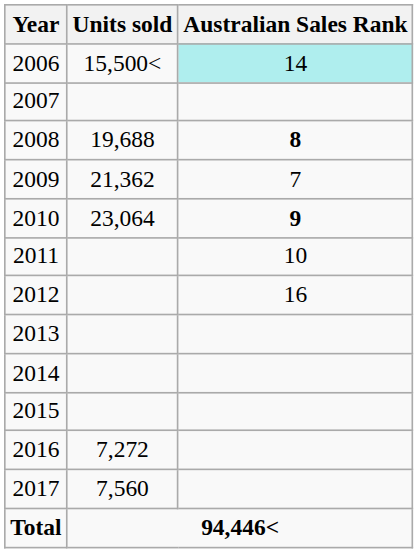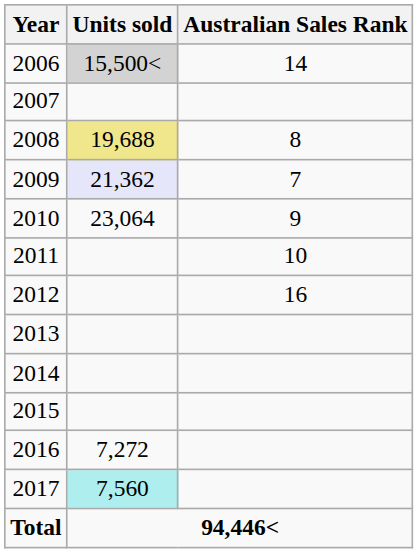(122, 62) no background -> (122, 62) lightgrey background
(295, 62) paleturquoise background -> (295, 62) no background
(122, 140) no background -> (122, 140) khaki background
(295, 140) bold -> (295, 140) normal
(122, 179) no background -> (122, 179) lavender background
(295, 217) bold -> (295, 217) normal
(122, 488) no background -> (122, 488) paleturquoise background
